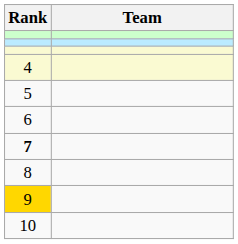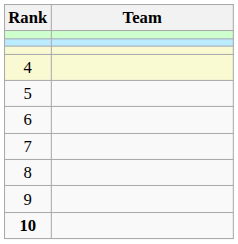(28, 146) bold -> (28, 146) normal
(28, 199) gold background -> (28, 199) no background
(28, 225) normal -> (28, 225) bold
